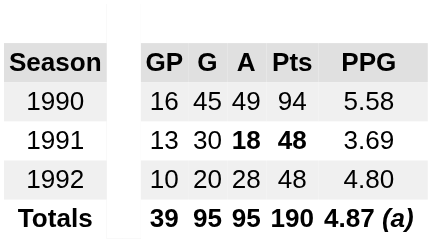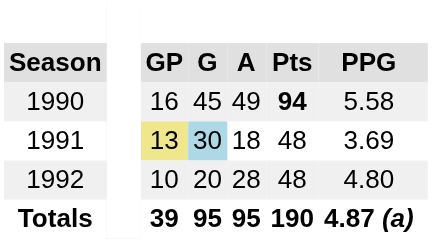(292, 101) normal -> (292, 101) bold
(164, 140) no background -> (164, 140) khaki background
(208, 140) no background -> (208, 140) lightblue background
(246, 140) bold -> (246, 140) normal
(292, 140) bold -> (292, 140) normal
